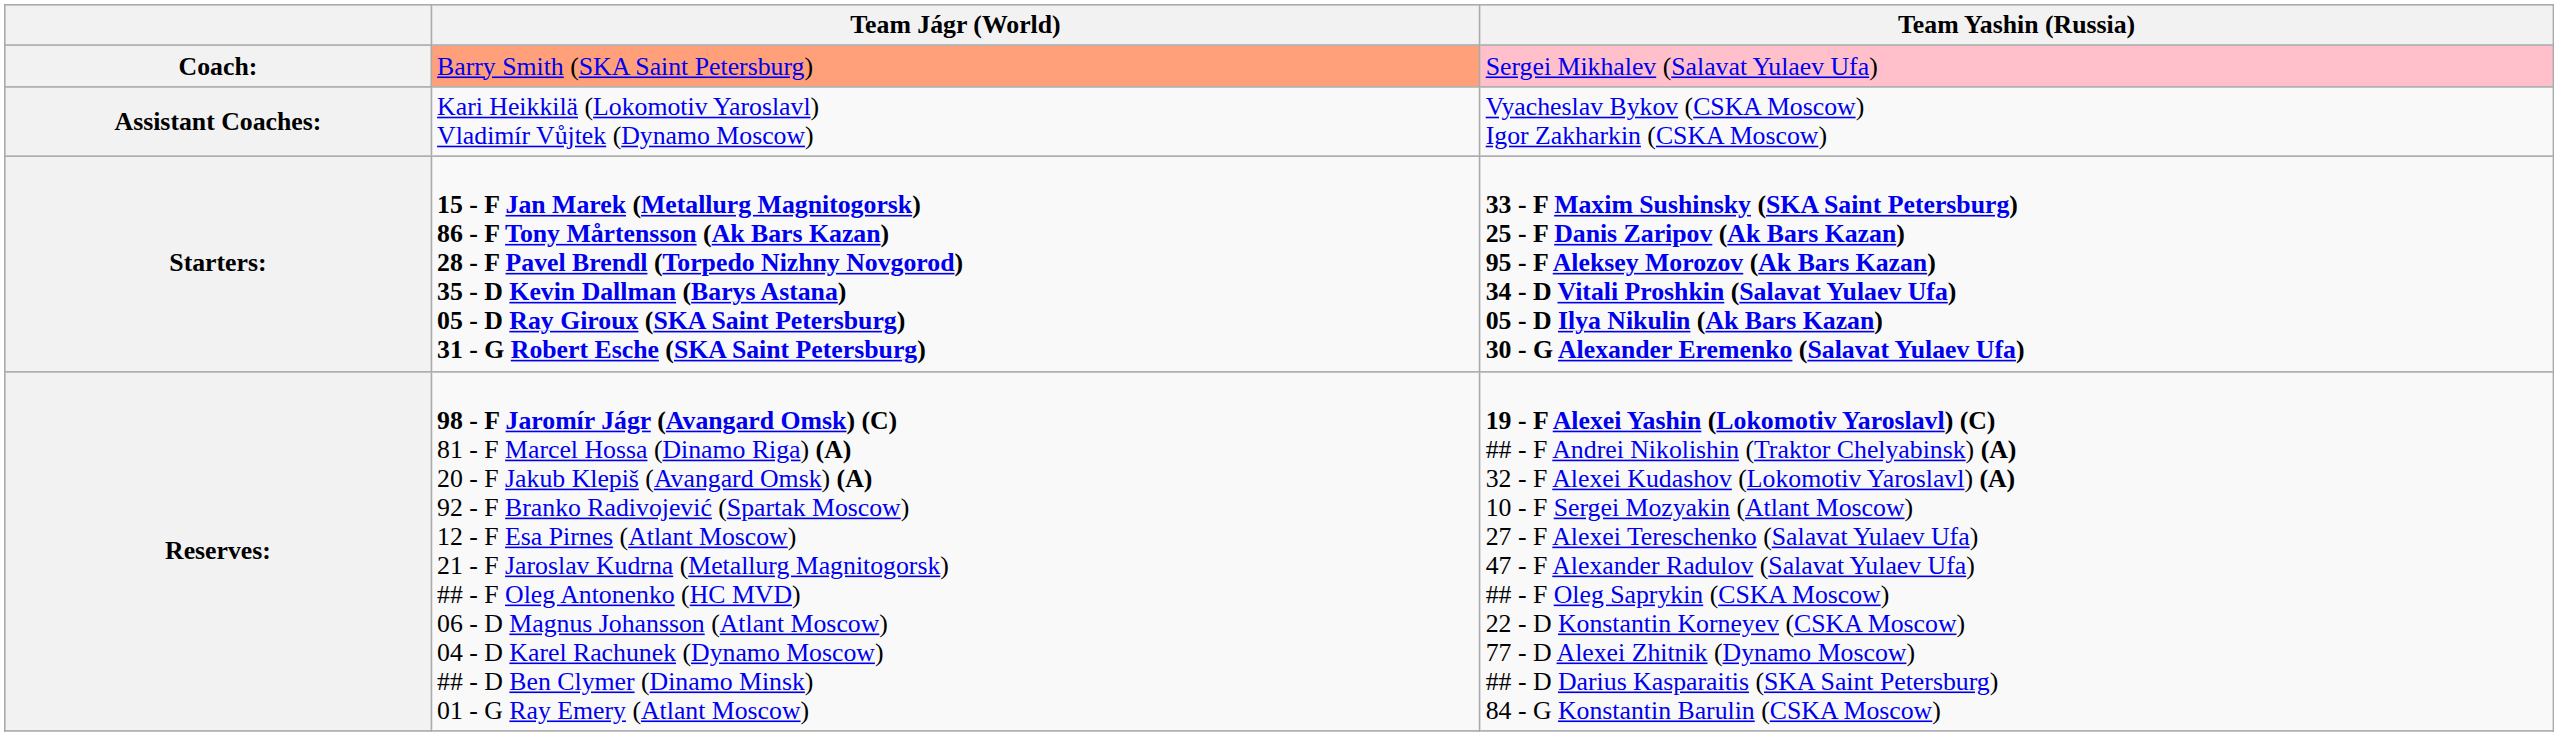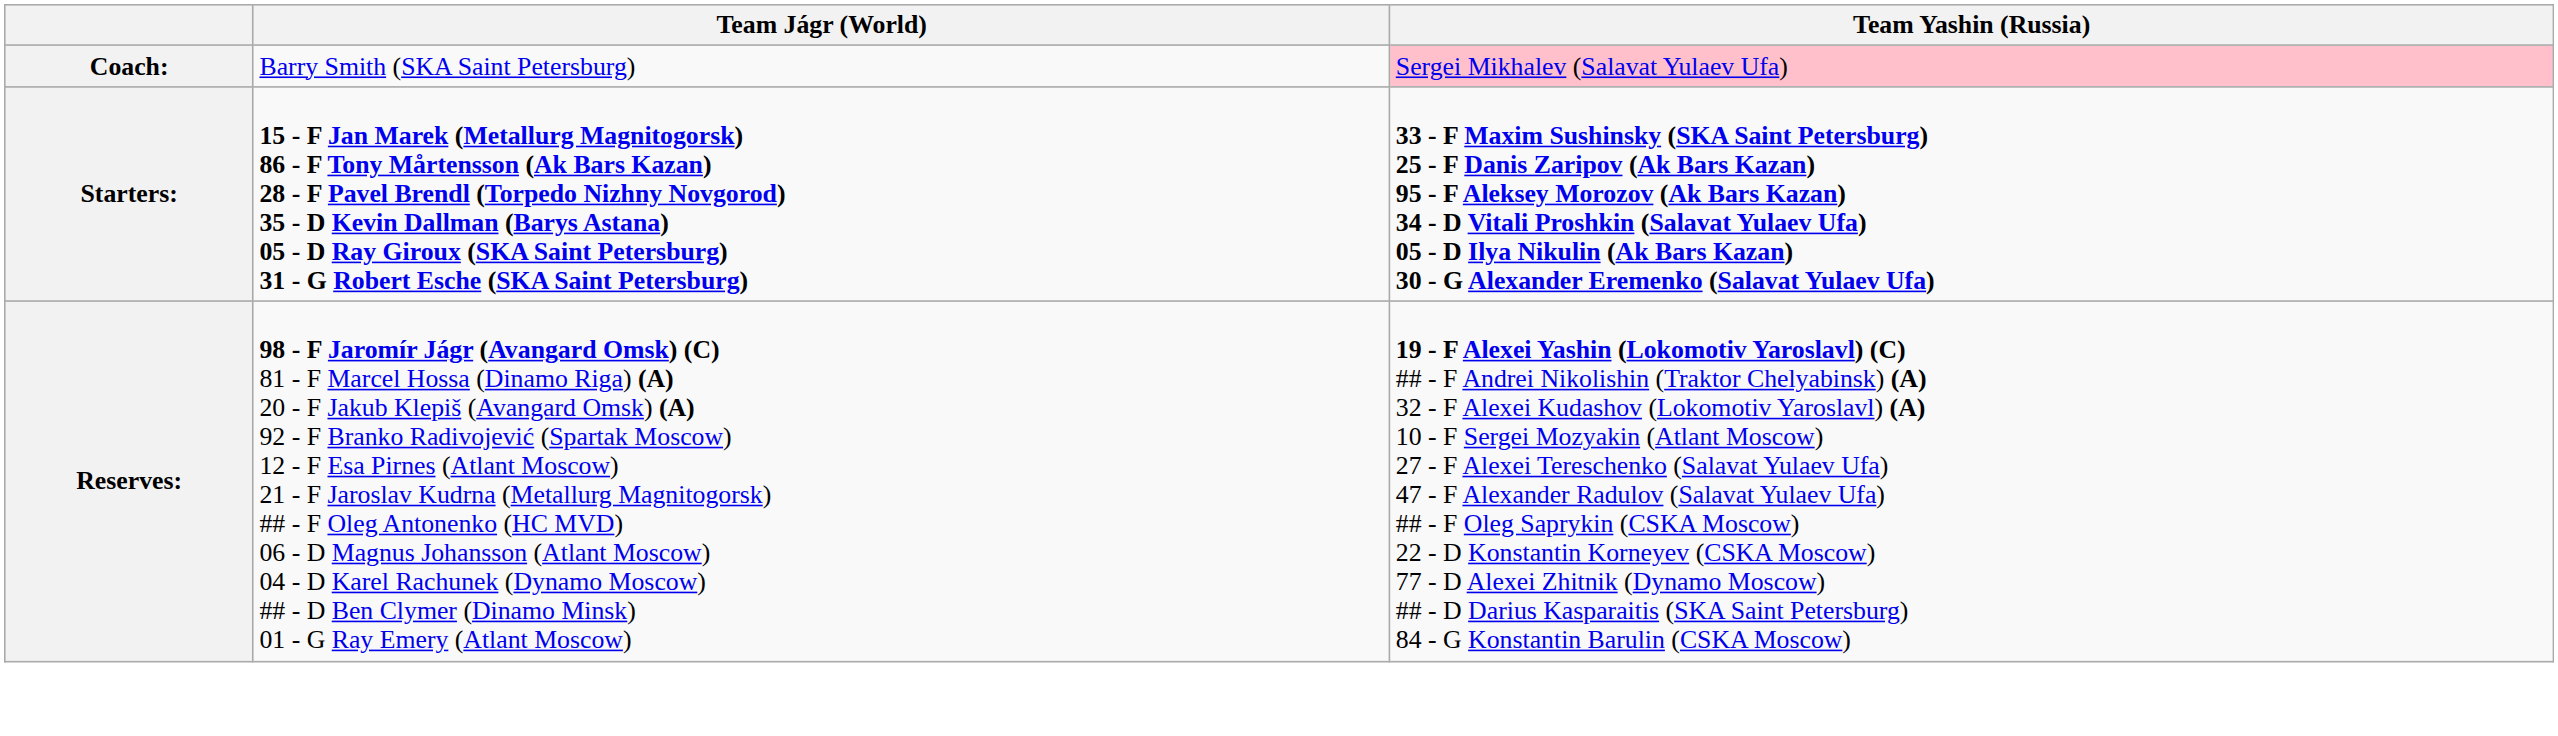(625, 65) lightsalmon background -> (447, 65) no background
- row: (218, 121)
